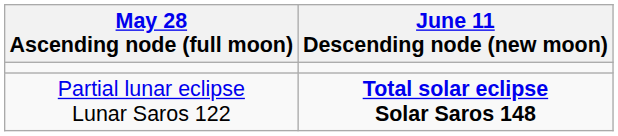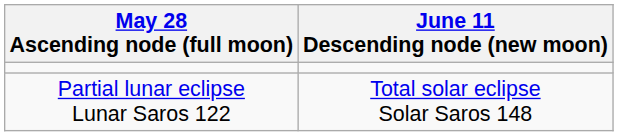(455, 101) bold -> (455, 101) normal
